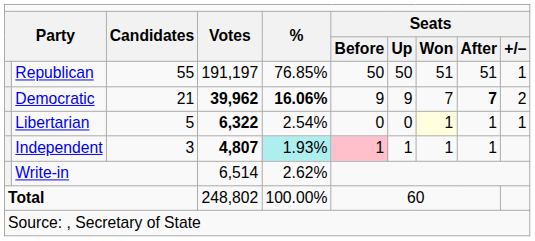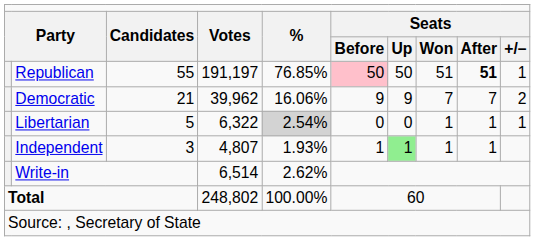(376, 73) no background -> (376, 73) pink background
(488, 73) normal -> (488, 73) bold
(234, 98) bold -> (234, 98) normal
(301, 98) bold -> (301, 98) normal
(493, 98) bold -> (493, 98) normal
(239, 123) bold -> (239, 123) normal
(305, 123) no background -> (305, 123) lightgrey background
(449, 123) lightyellow background -> (449, 123) no background
(239, 148) bold -> (239, 148) normal
(305, 148) paleturquoise background -> (305, 148) no background
(380, 148) pink background -> (380, 148) no background
(408, 148) no background -> (408, 148) lightgreen background
